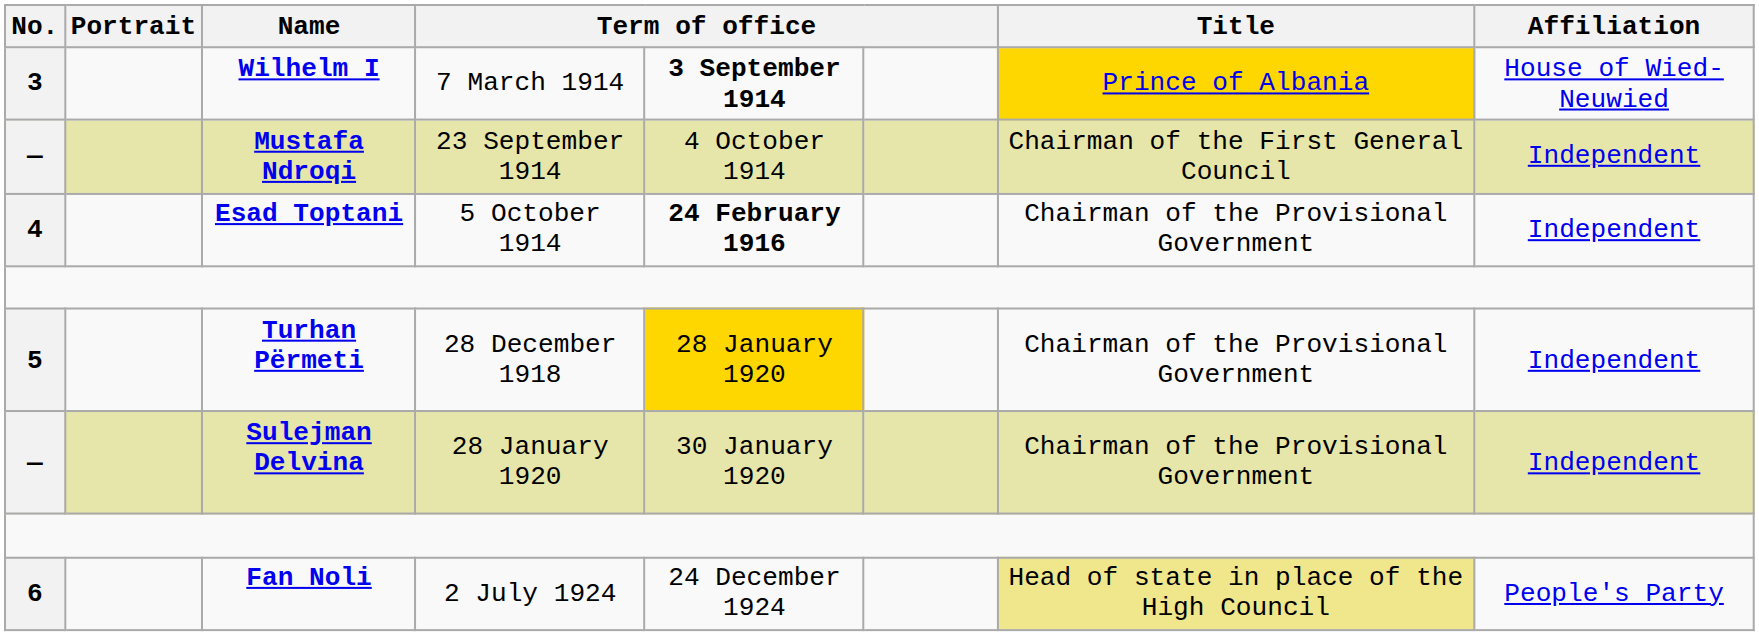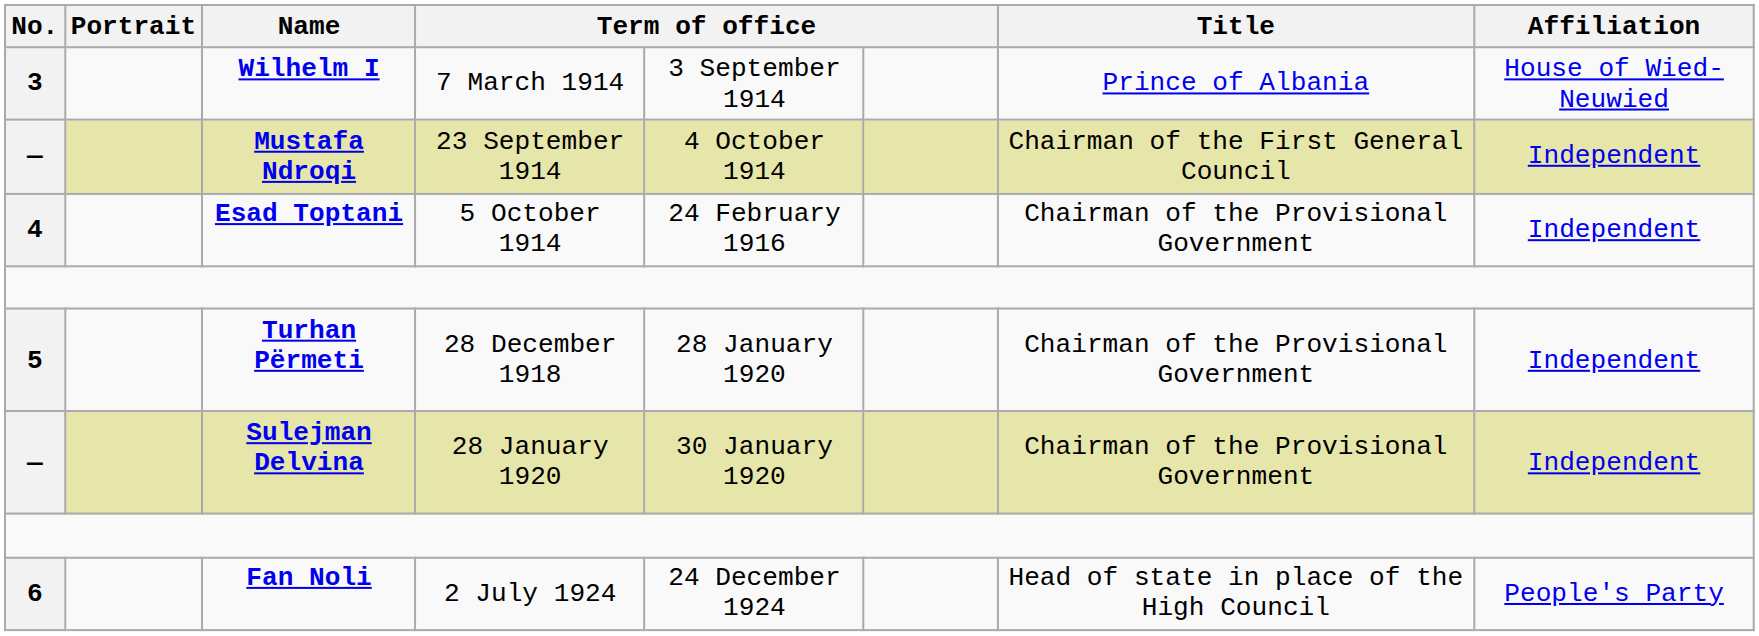(754, 84) bold -> (754, 84) normal
(1236, 84) gold background -> (1236, 84) no background
(754, 229) bold -> (754, 229) normal
(754, 360) gold background -> (754, 360) no background
(1236, 593) khaki background -> (1236, 593) no background
